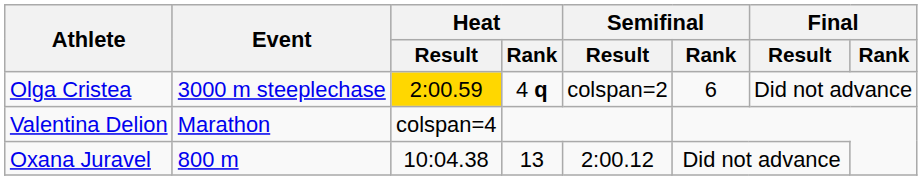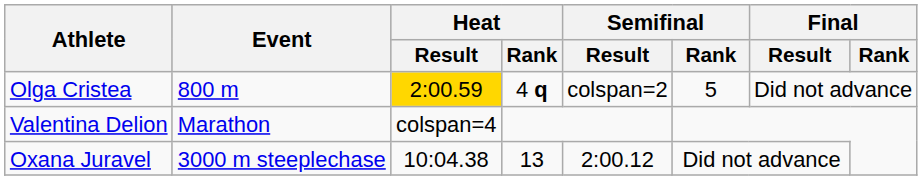(282, 90) 3000 m steeplechase -> (208, 90) 800 m
(711, 90) 6 -> (711, 90) 5
(208, 159) 800 m -> (282, 159) 3000 m steeplechase
